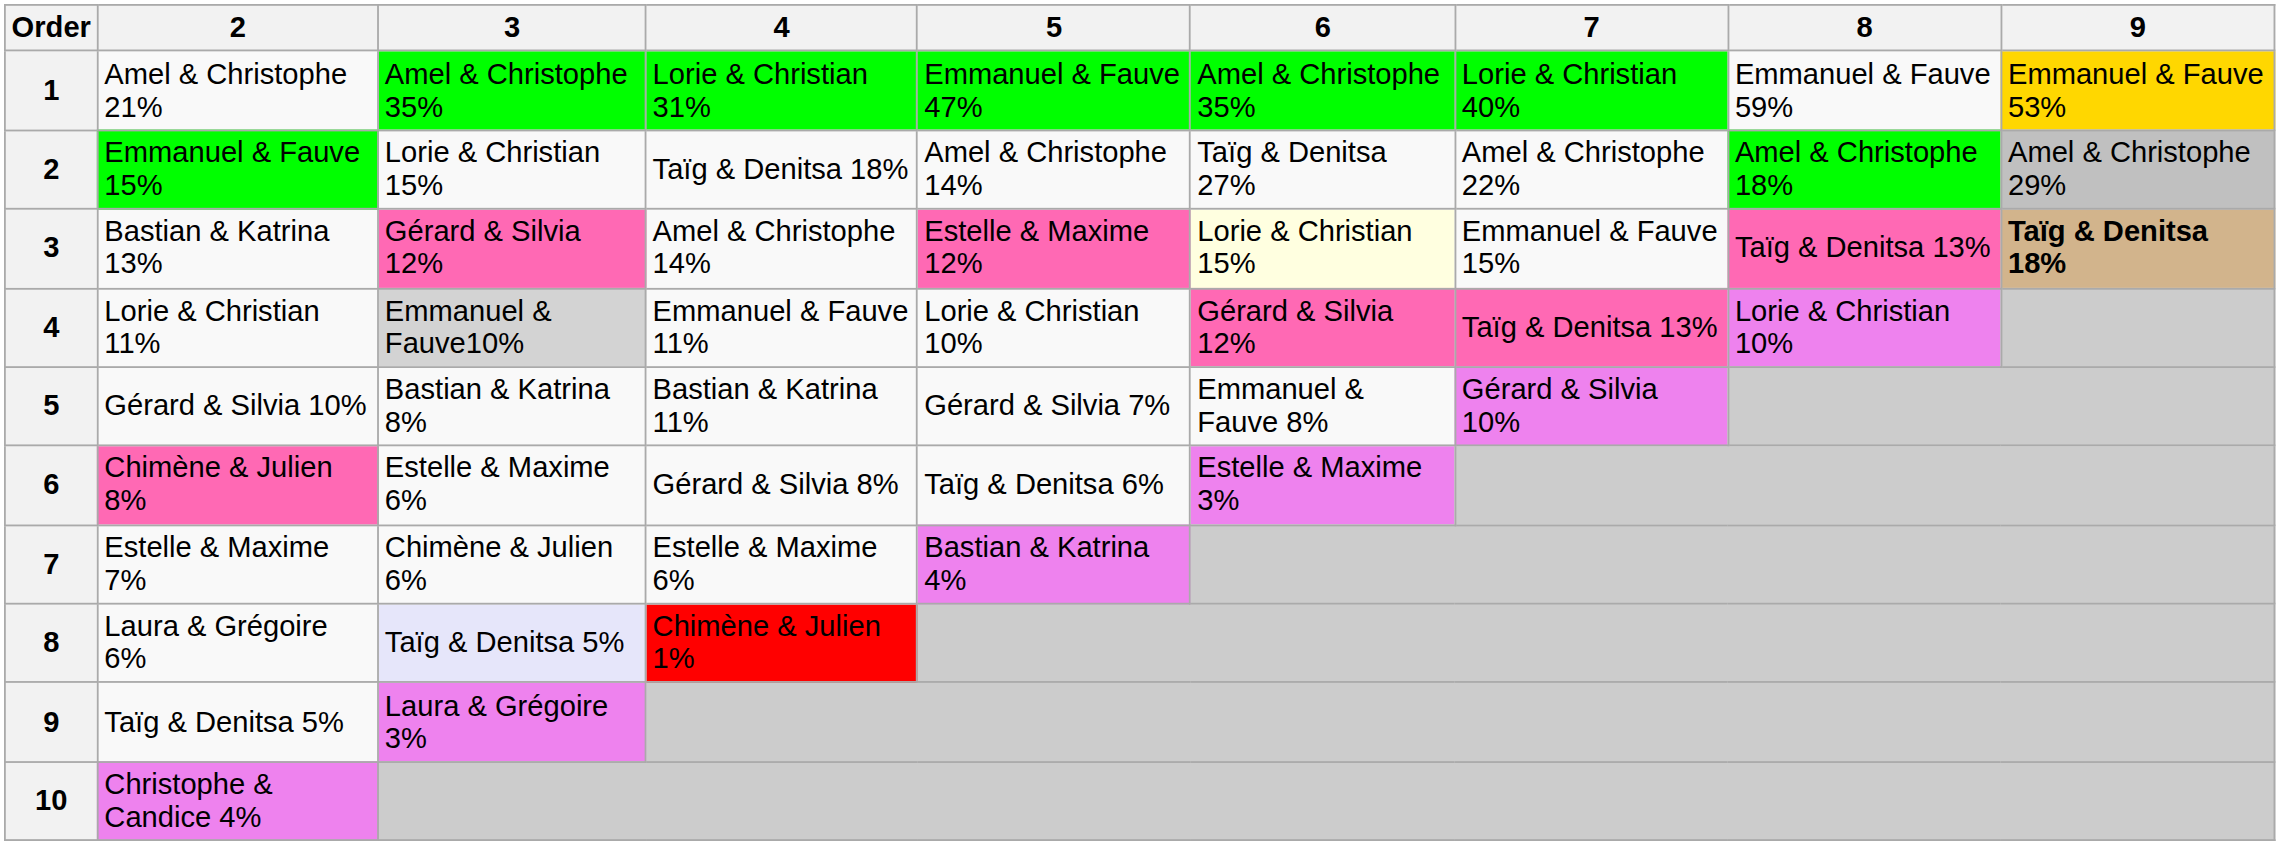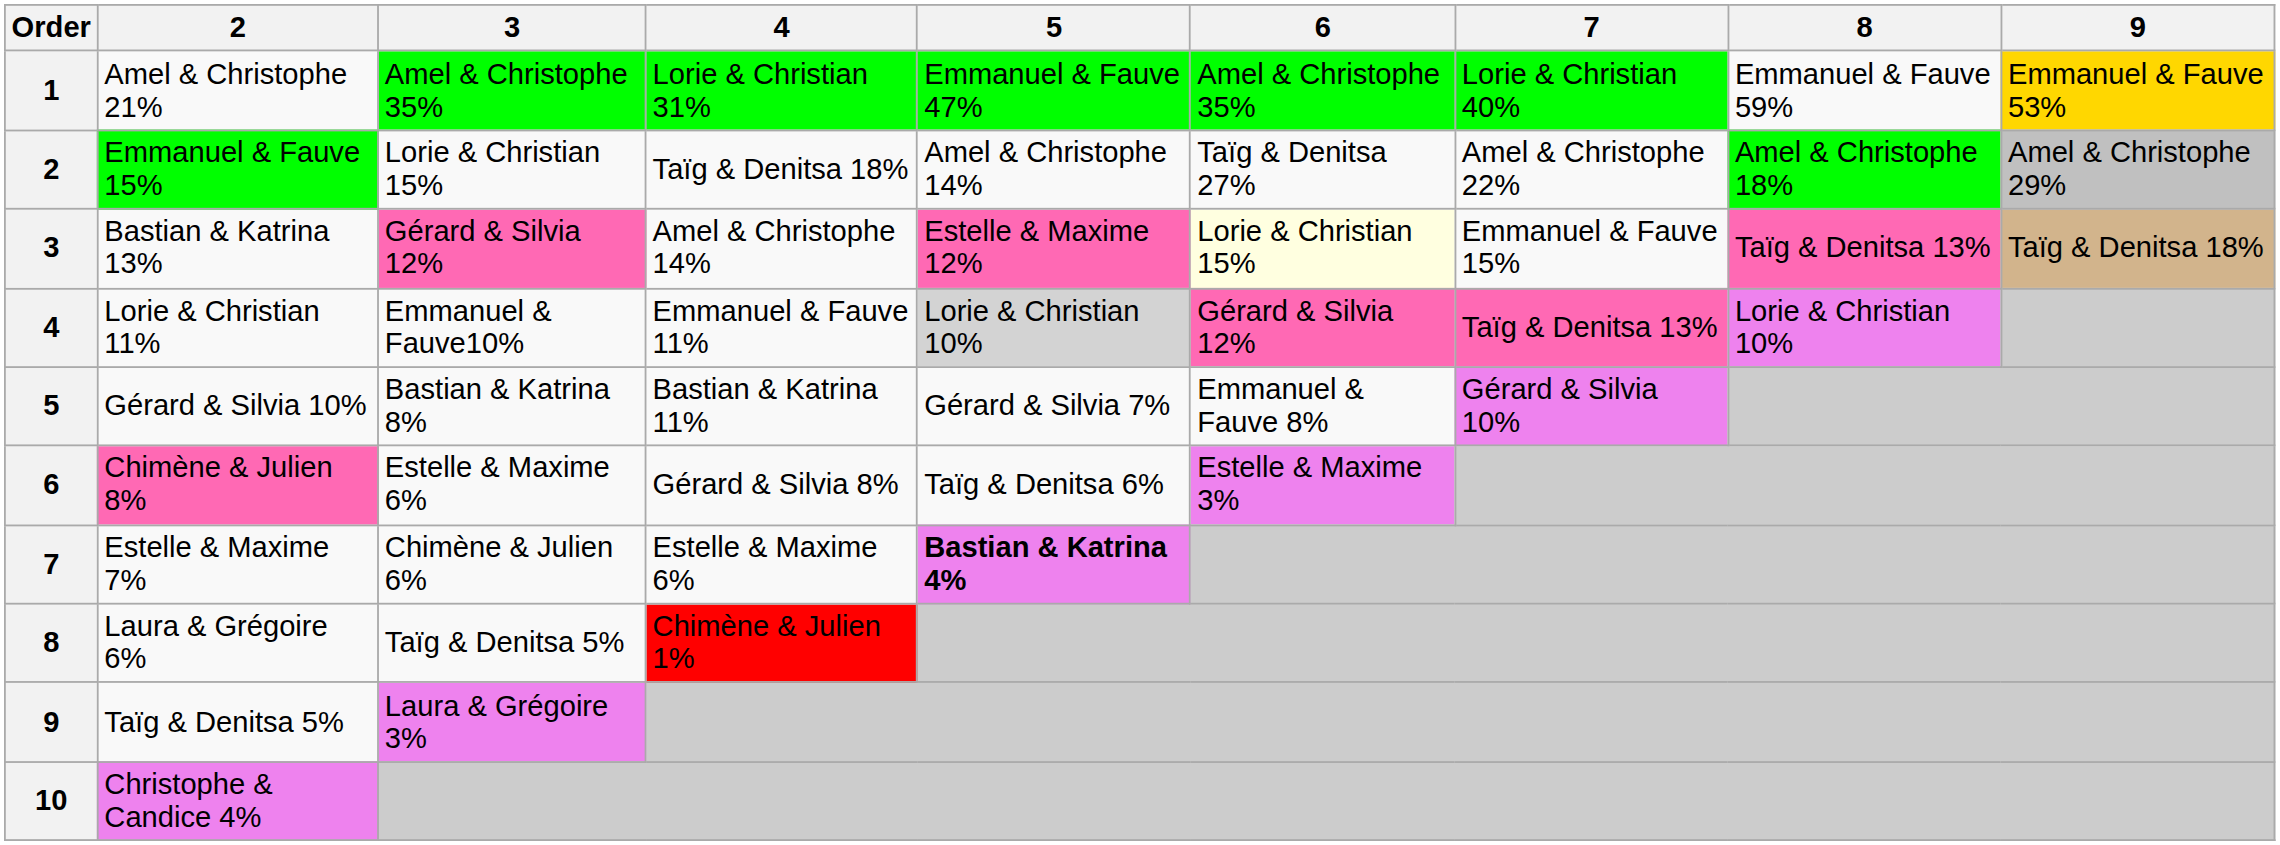(2108, 248) bold -> (2136, 248) normal
(468, 326) lightgrey background -> (468, 326) no background
(1032, 326) no background -> (1032, 326) lightgrey background
(1037, 563) normal -> (1046, 563) bold
(505, 642) lavender background -> (505, 642) no background
